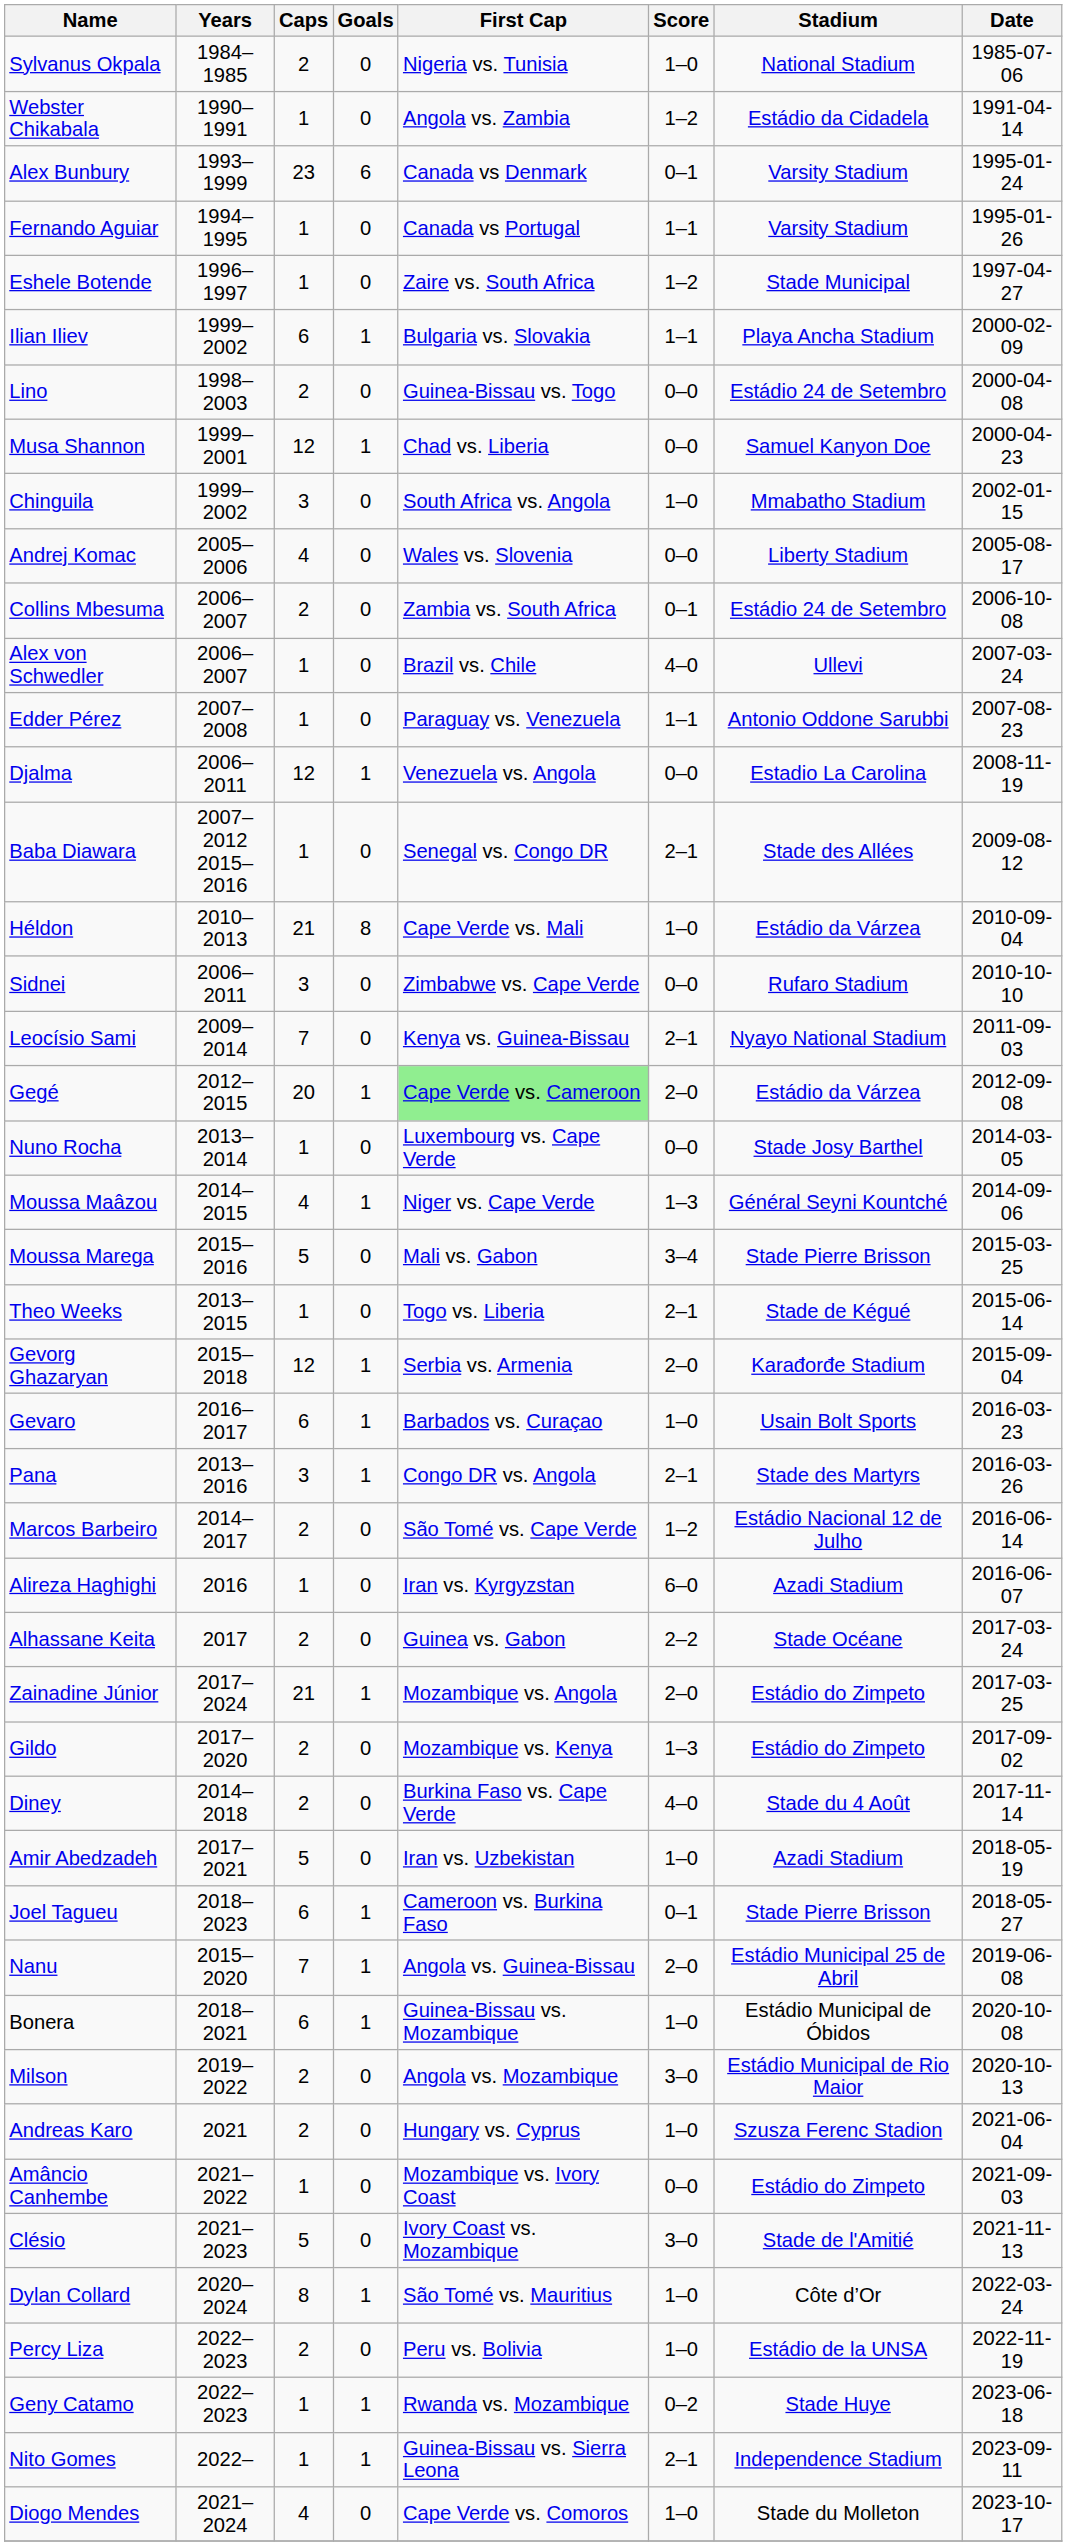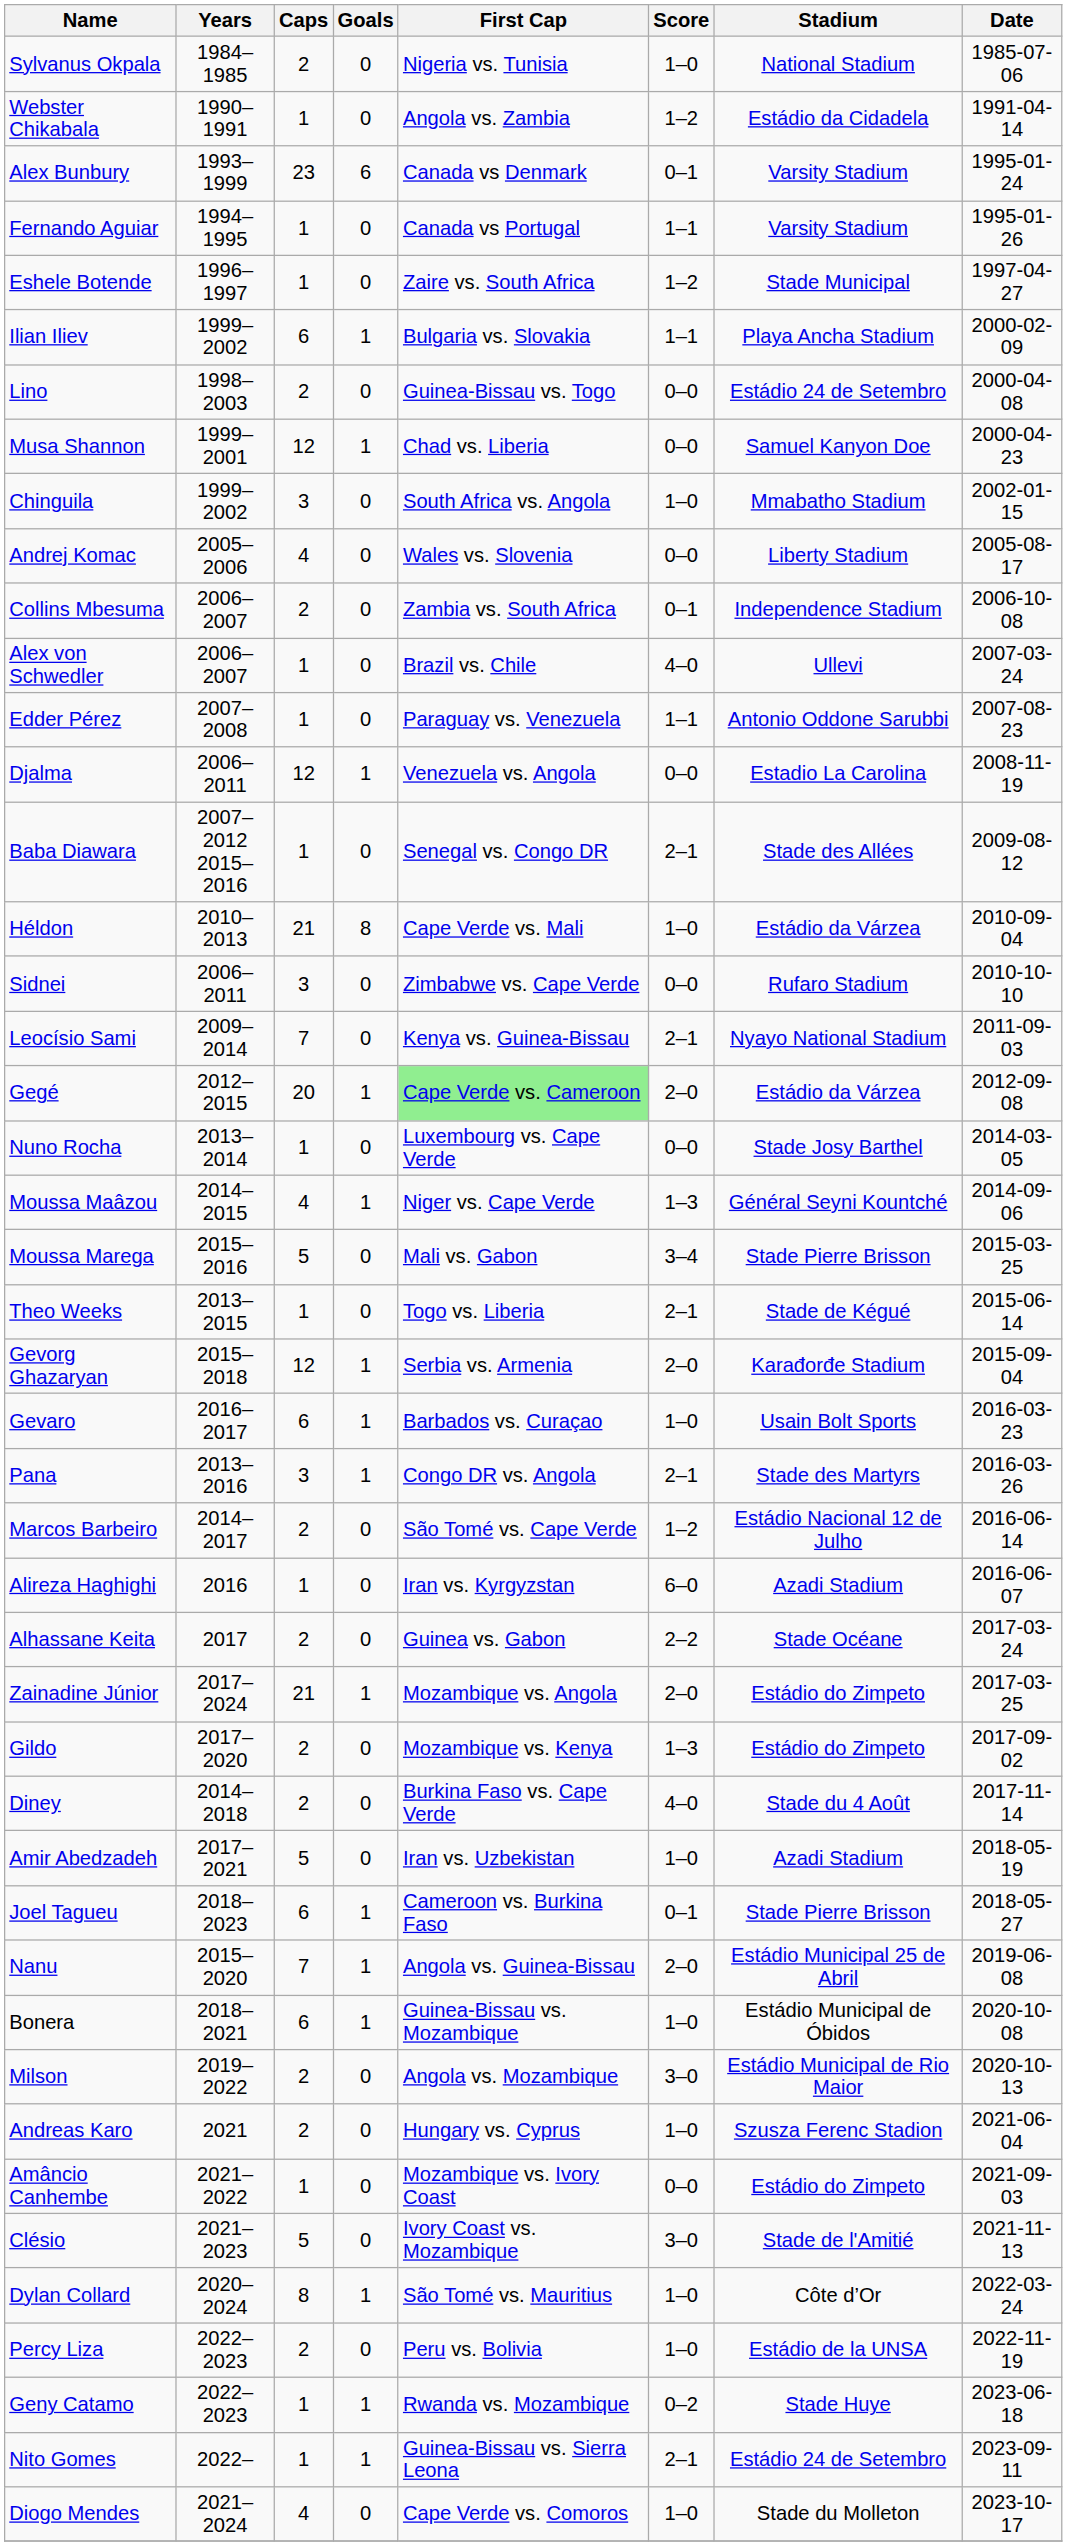(838, 610) Estádio 24 de Setembro -> (838, 610) Independence Stadium
(838, 2459) Independence Stadium -> (838, 2459) Estádio 24 de Setembro
